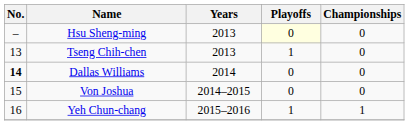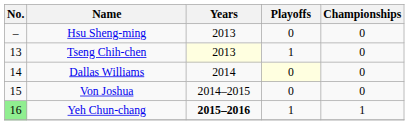(291, 33) lightyellow background -> (291, 33) no background
(224, 52) no background -> (224, 52) lightyellow background
(16, 72) bold -> (16, 72) normal
(291, 72) no background -> (291, 72) lightyellow background
(16, 110) no background -> (16, 110) lightgreen background
(224, 110) normal -> (224, 110) bold
